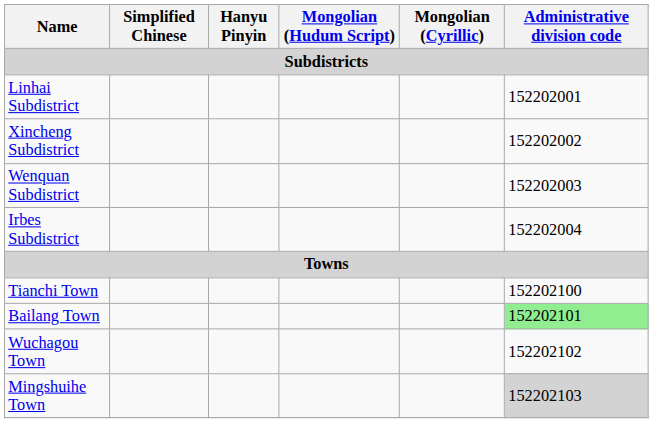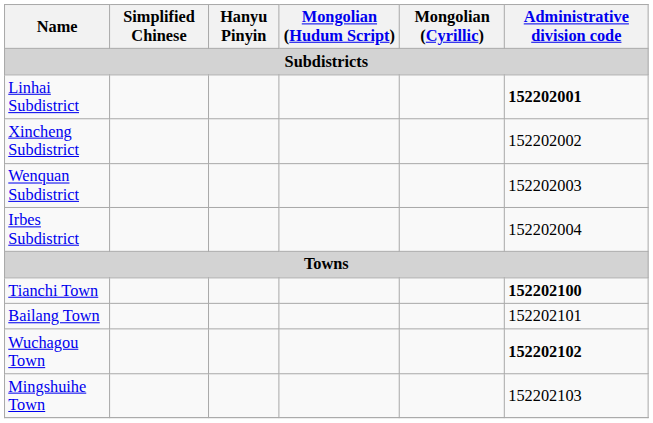(545, 96) normal -> (545, 96) bold
(545, 290) normal -> (545, 290) bold
(545, 316) lightgreen background -> (545, 316) no background
(545, 351) normal -> (545, 351) bold
(545, 395) lightgrey background -> (545, 395) no background
